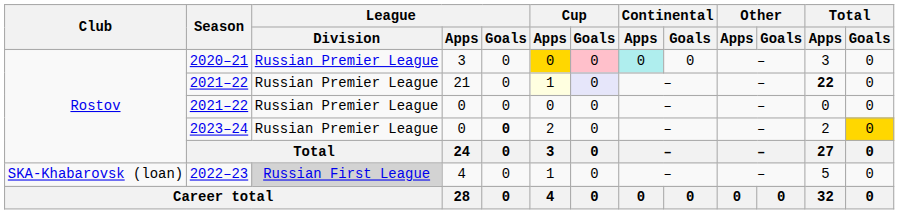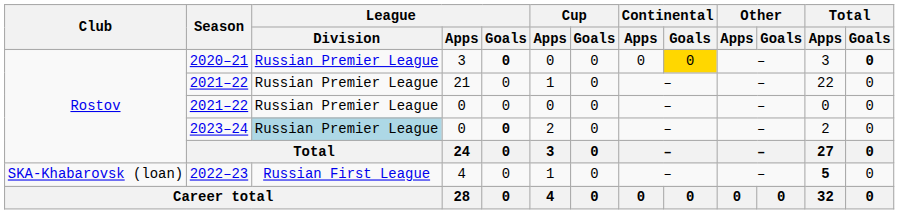(506, 61) normal -> (506, 61) bold
(550, 61) gold background -> (550, 61) no background
(594, 61) pink background -> (594, 61) no background
(641, 61) paleturquoise background -> (641, 61) no background
(690, 61) no background -> (690, 61) gold background
(870, 61) normal -> (870, 61) bold
(550, 84) lightyellow background -> (550, 84) no background
(594, 84) lavender background -> (594, 84) no background
(825, 84) bold -> (825, 84) normal
(347, 129) no background -> (347, 129) lightblue background
(870, 129) gold background -> (870, 129) no background
(347, 175) lightgrey background -> (347, 175) no background
(825, 175) normal -> (825, 175) bold
